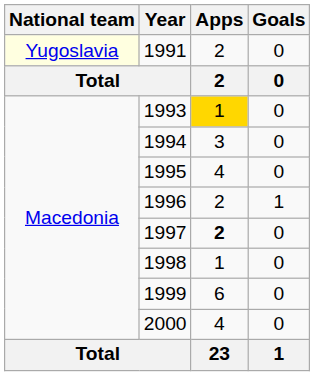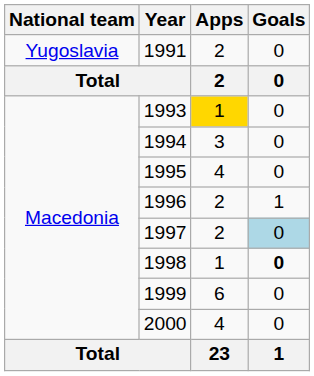(72, 50) lightyellow background -> (72, 50) no background
(219, 232) bold -> (219, 232) normal
(279, 232) no background -> (279, 232) lightblue background
(279, 263) normal -> (279, 263) bold
